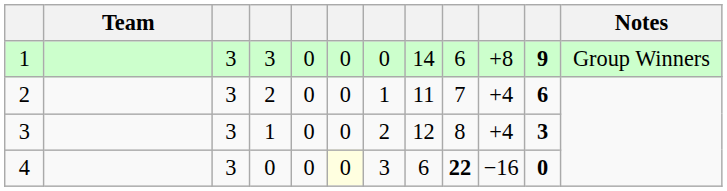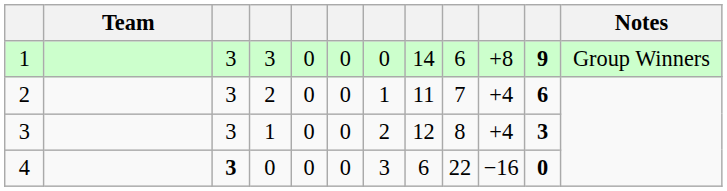(231, 167) normal -> (231, 167) bold
(345, 167) lightyellow background -> (345, 167) no background
(460, 167) bold -> (460, 167) normal
